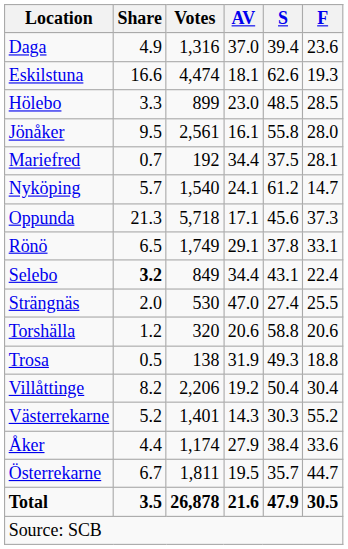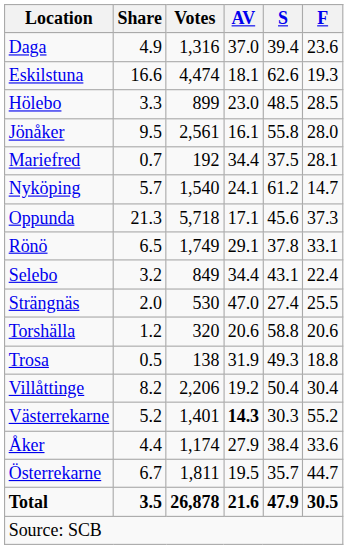(151, 274) bold -> (151, 274) normal
(243, 416) normal -> (243, 416) bold
